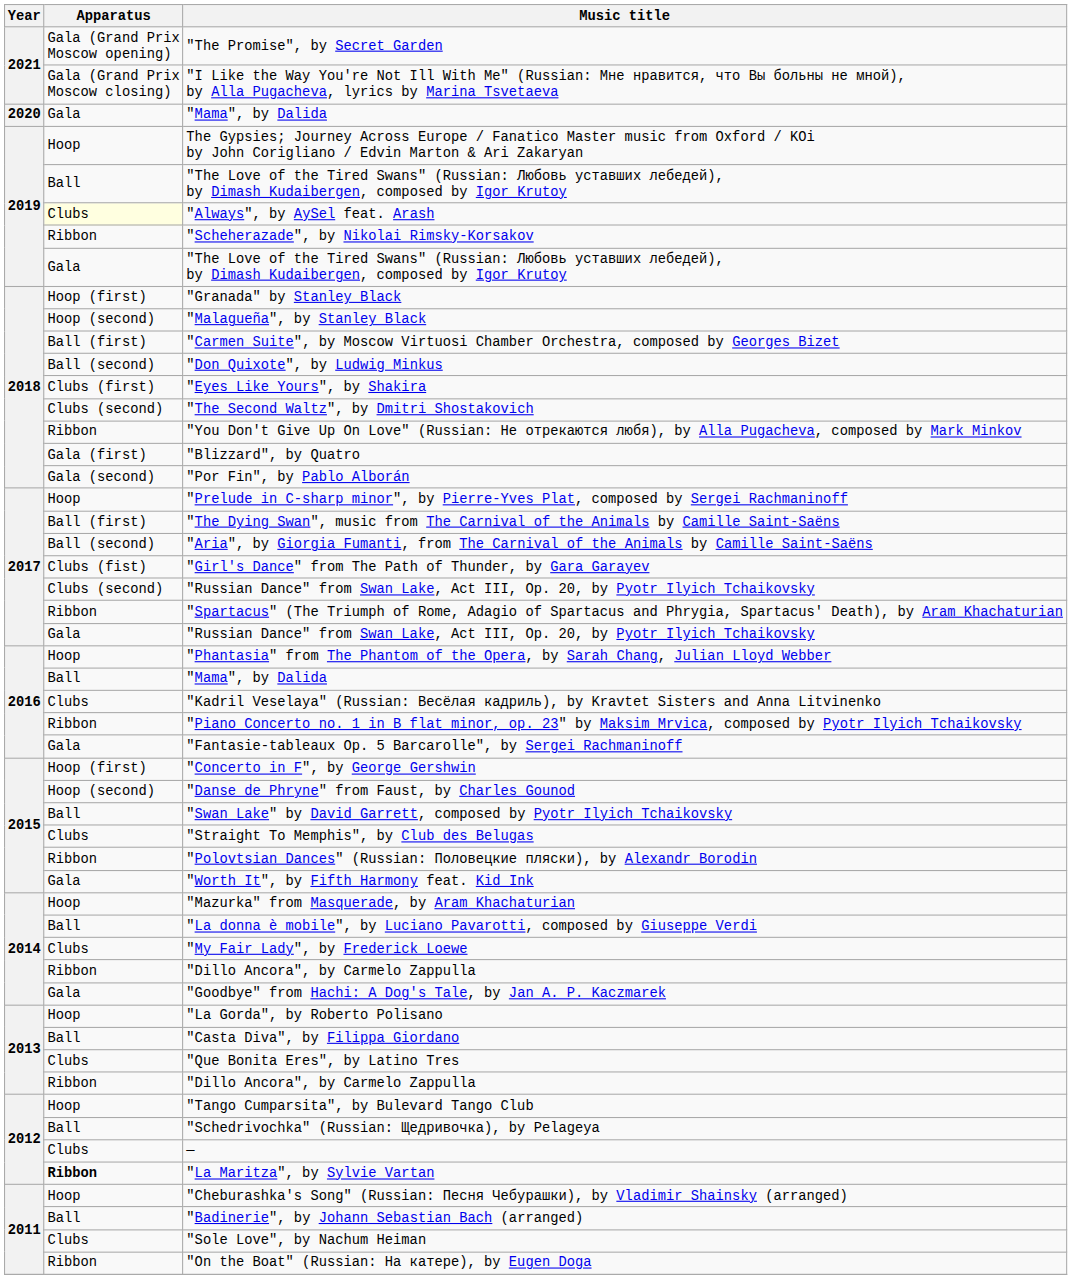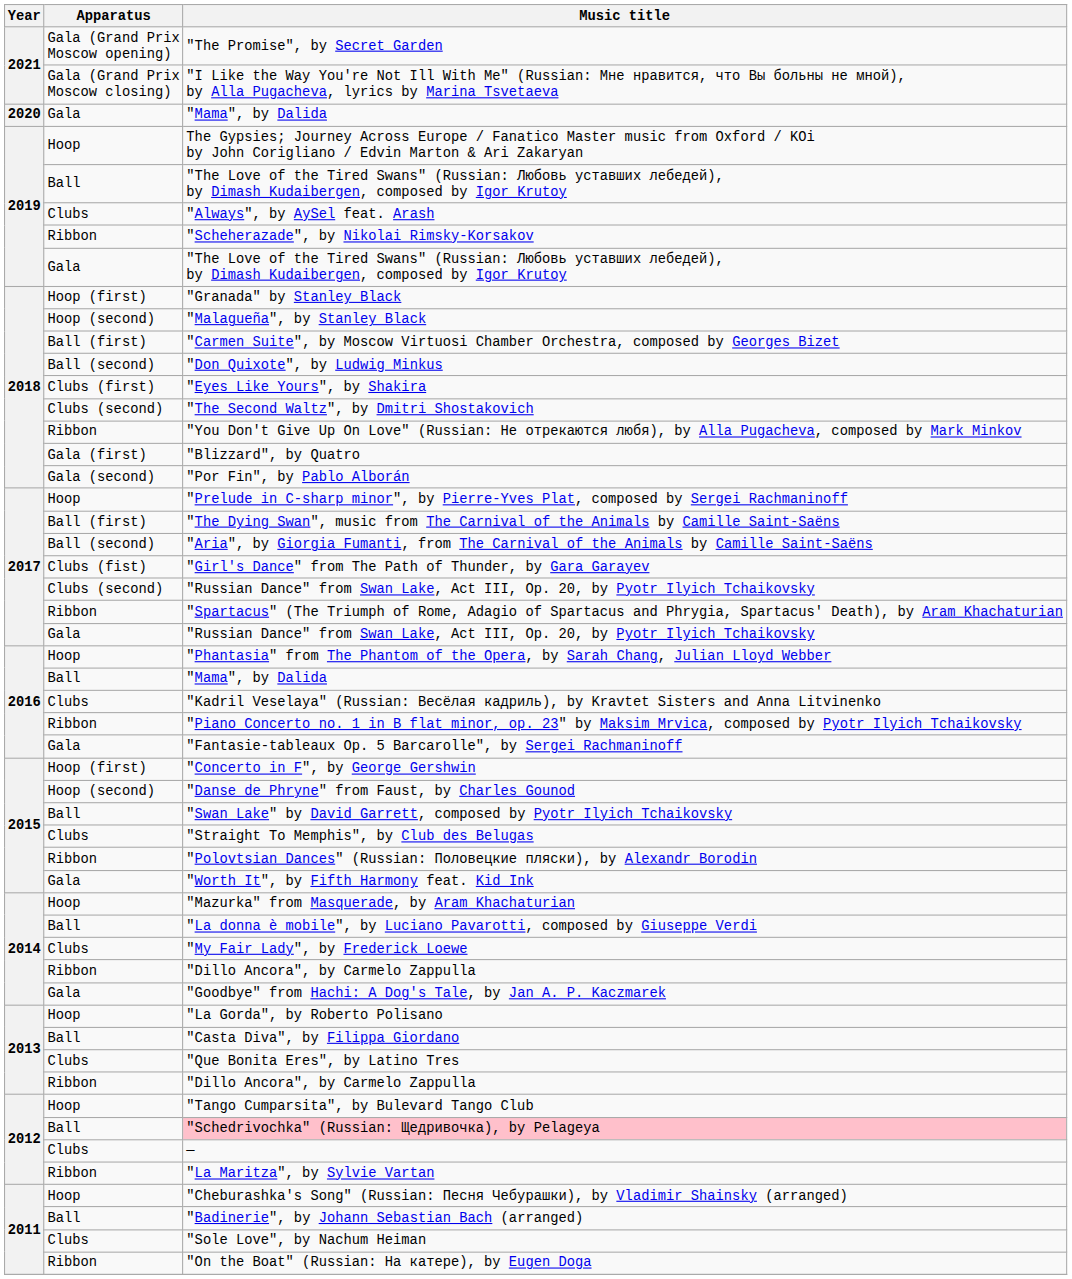(68, 214) lightyellow background -> (68, 214) no background
(393, 1128) no background -> (393, 1128) pink background
(72, 1173) bold -> (72, 1173) normal
